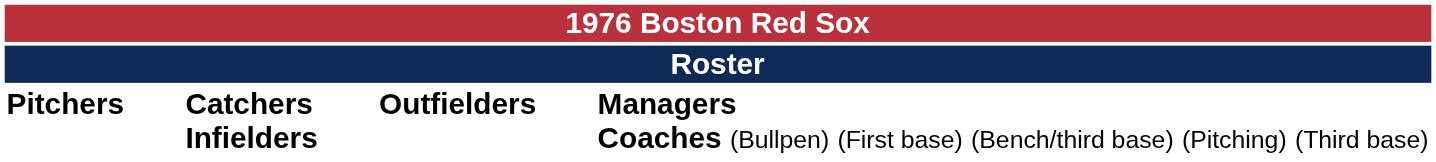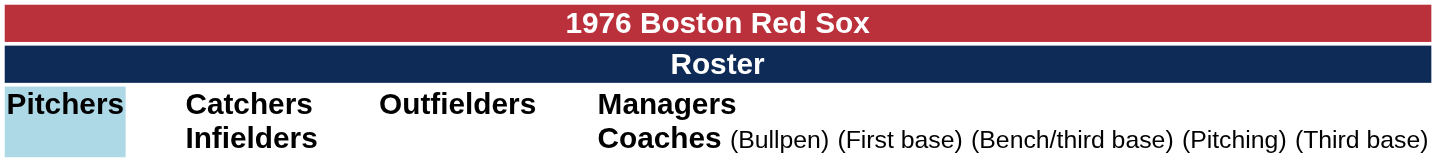(65, 104) no background -> (65, 104) lightblue background
